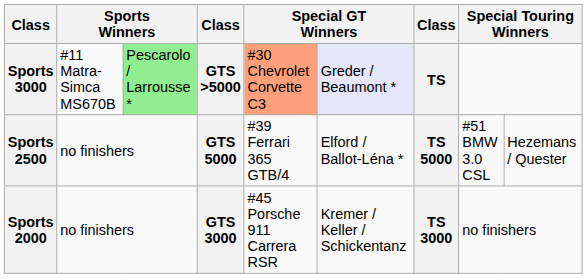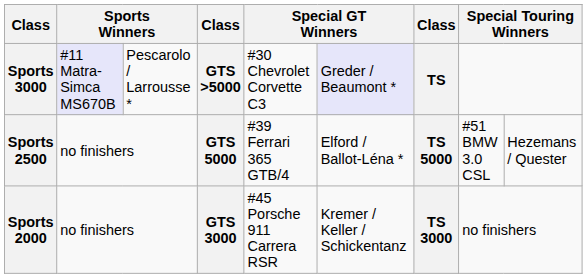(88, 79) no background -> (88, 79) lavender background
(158, 79) lightgreen background -> (158, 79) no background
(278, 79) lightsalmon background -> (278, 79) no background
